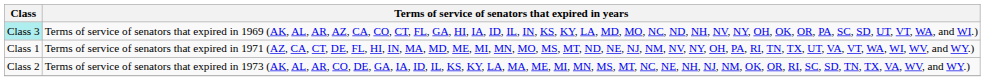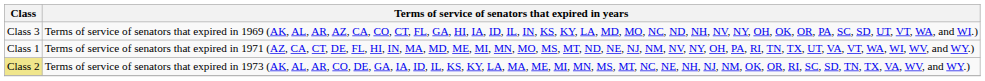(23, 31) paleturquoise background -> (23, 31) no background
(23, 66) no background -> (23, 66) khaki background
